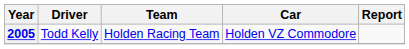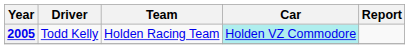(291, 34) no background -> (291, 34) paleturquoise background
